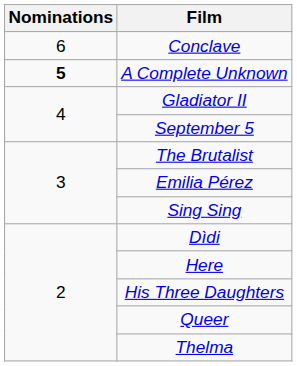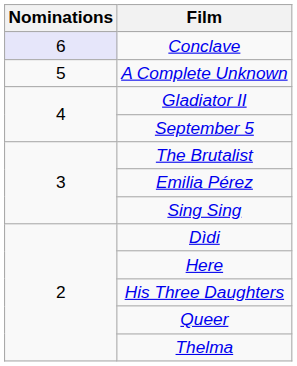(61, 45) no background -> (61, 45) lavender background
(61, 73) bold -> (61, 73) normal
